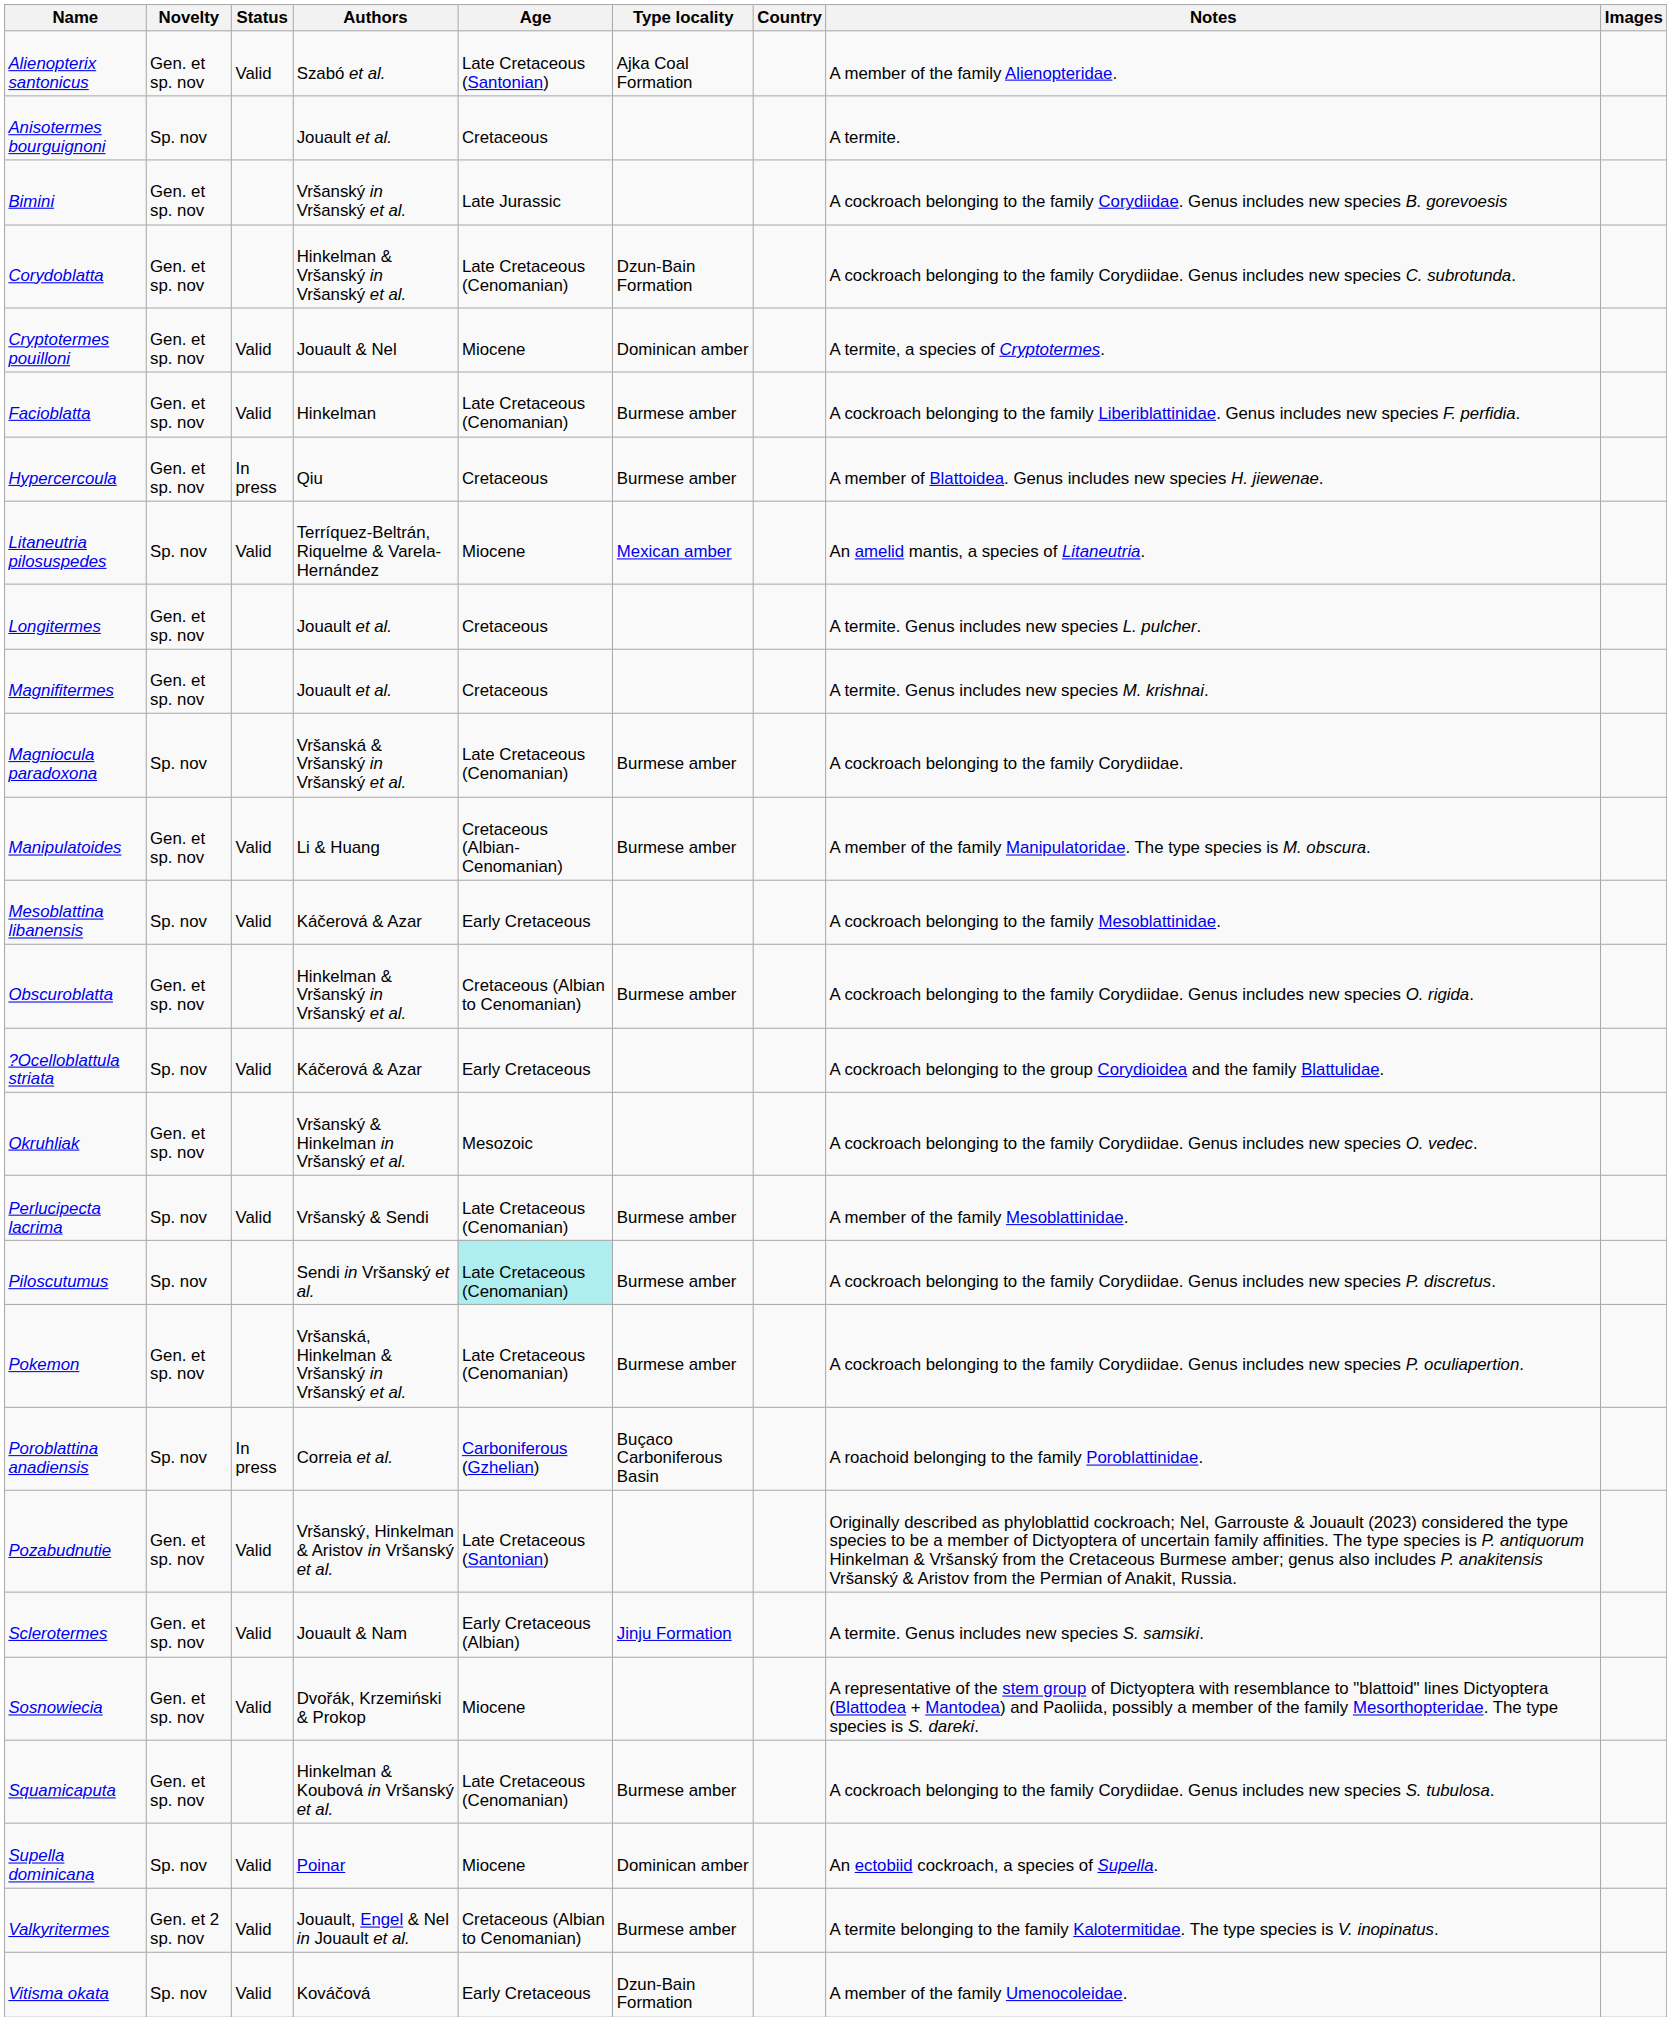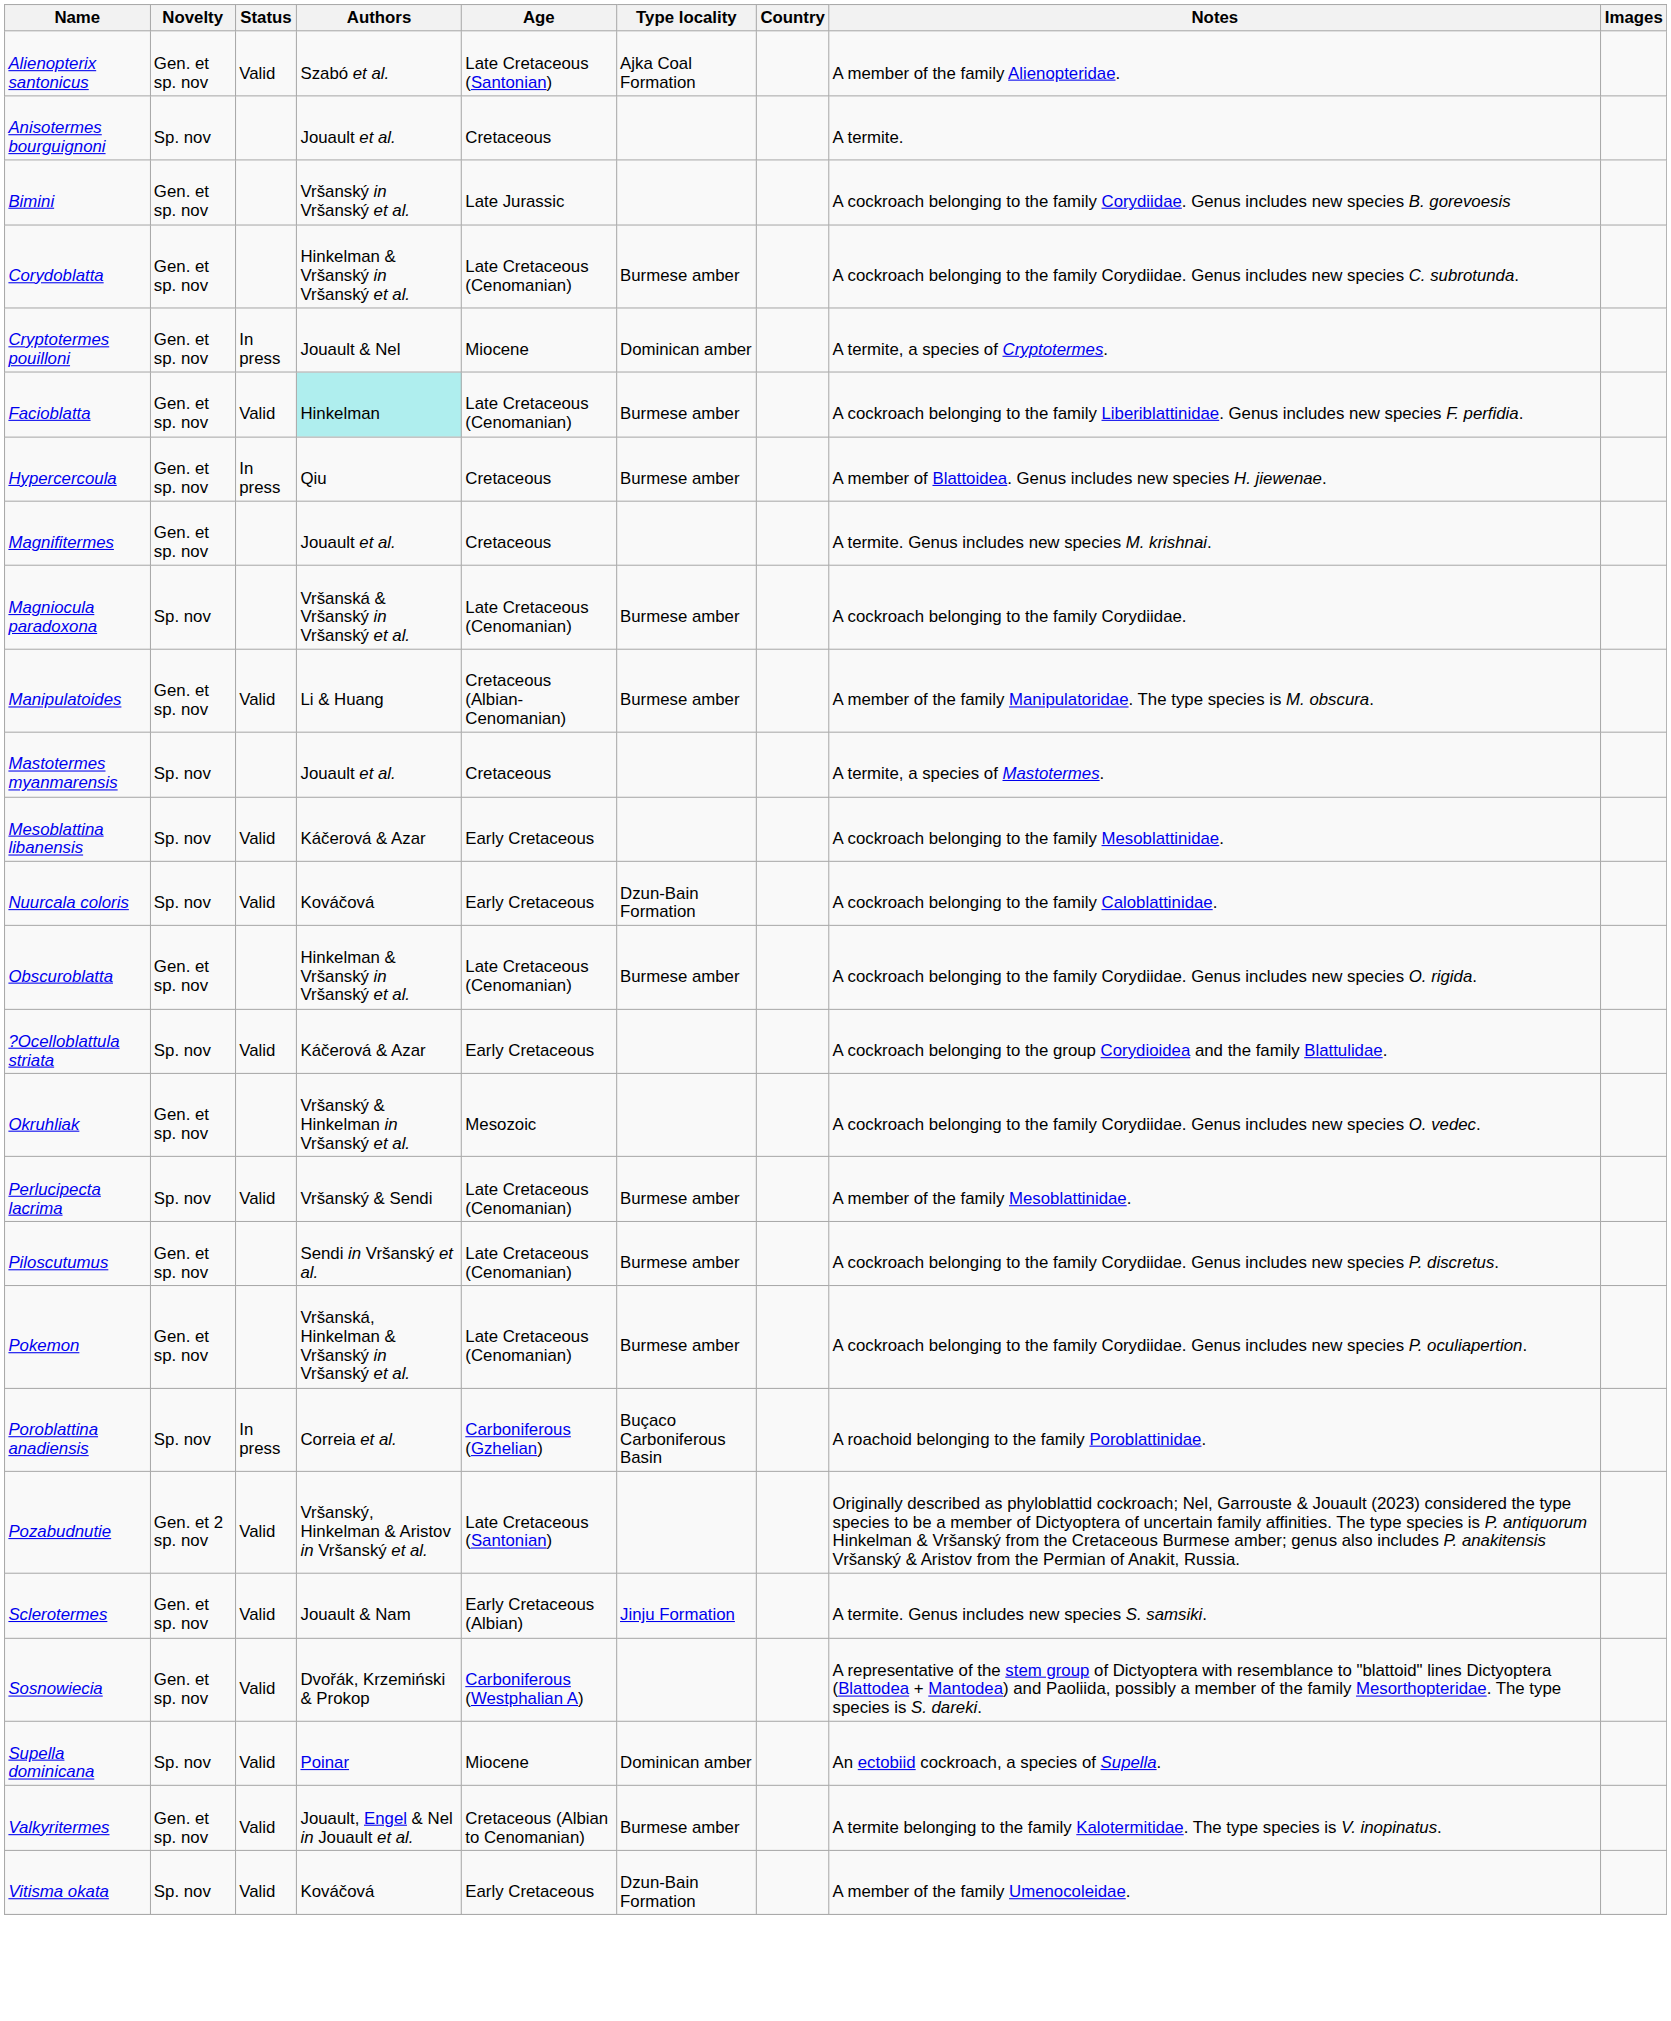(656, 275) Dzun-Bain Formation -> (680, 275) Burmese amber
(254, 349) Valid -> (260, 349) In press
(336, 413) no background -> (340, 413) paleturquoise background
- row: (57, 552)
- row: (55, 626)
+ row: (63, 773)
+ row: (69, 902)
(533, 995) Cretaceous (Albian to Cenomanian) -> (527, 976) Late Cretaceous (Cenomanian)
(178, 1281) Sp. nov -> (181, 1262) Gen. et sp. nov
(524, 1281) paleturquoise background -> (527, 1262) no background
(178, 1550) Gen. et sp. nov -> (188, 1531) Gen. et 2 sp. nov
(494, 1707) Miocene -> (524, 1689) Carboniferous (Westphalian A)
- row: (62, 1791)
(185, 1929) Gen. et 2 sp. nov -> (181, 1827) Gen. et sp. nov
